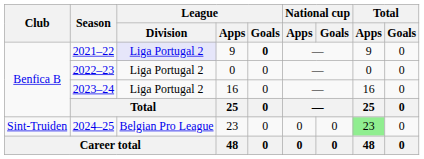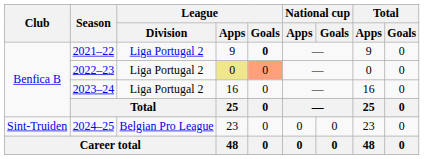(167, 51) lavender background -> (167, 51) no background
(232, 70) no background -> (232, 70) khaki background
(265, 70) no background -> (265, 70) lightsalmon background
(369, 126) lightgreen background -> (369, 126) no background
